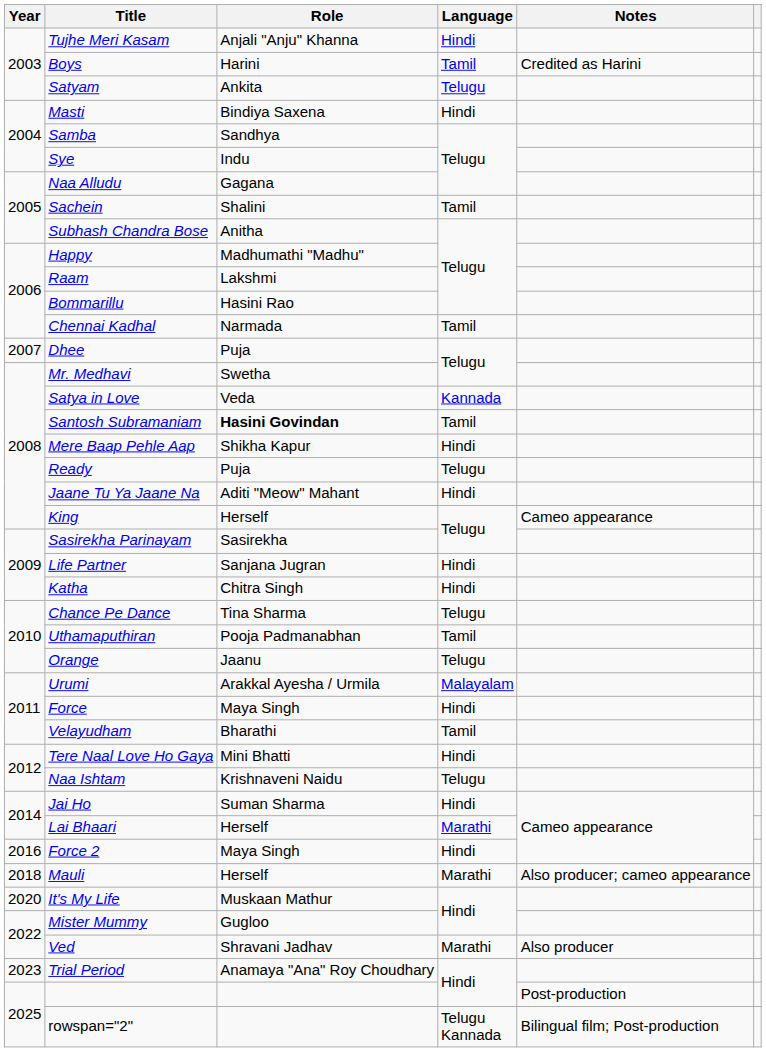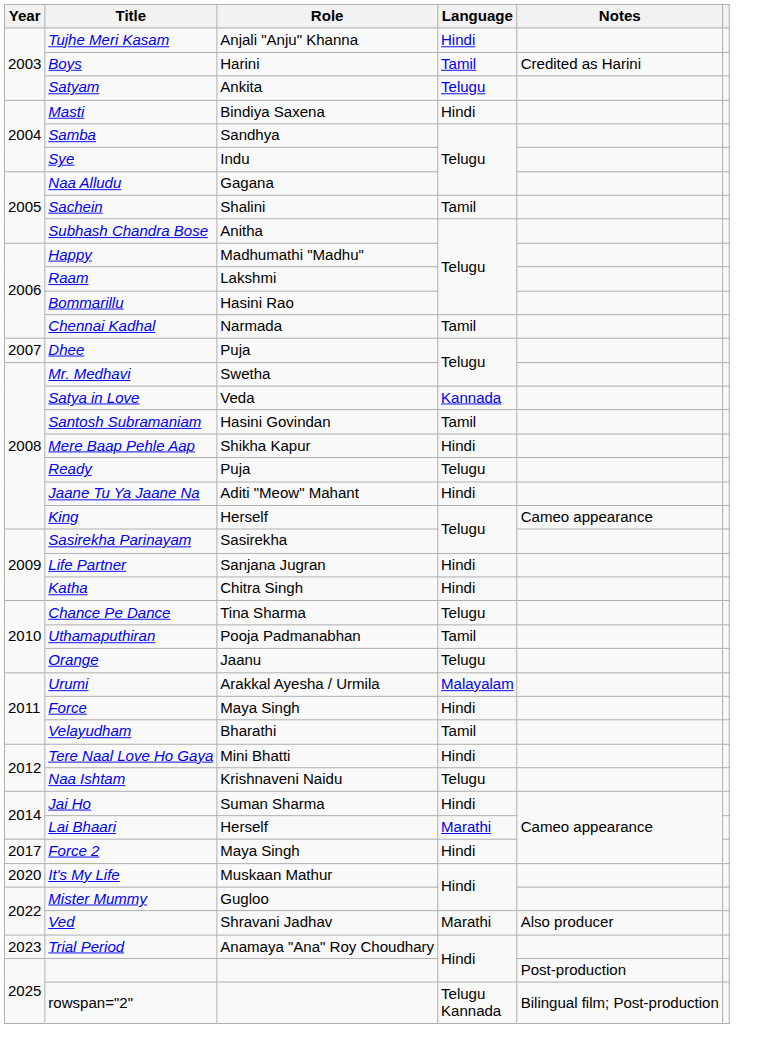(280, 421) bold -> (275, 421) normal
(25, 851) 2016 -> (25, 851) 2017
- row: (66, 875)
